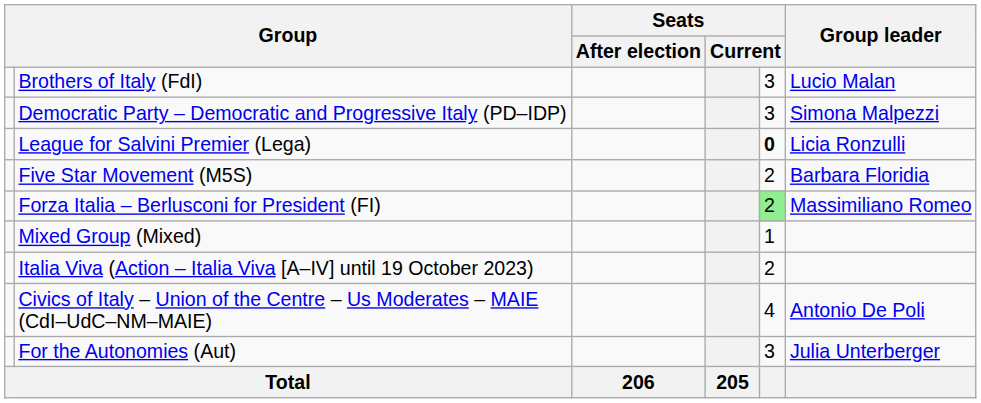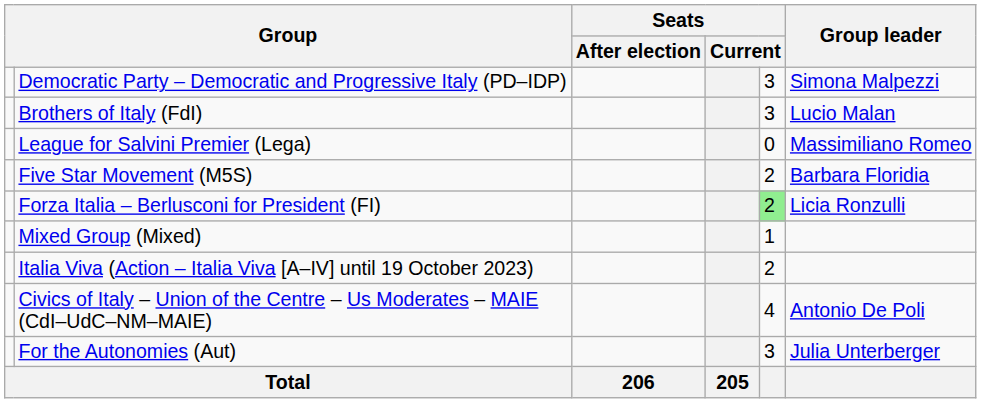rows swapped: (110, 82) <-> (293, 113)
(769, 144) bold -> (769, 144) normal
(848, 144) Licia Ronzulli -> (881, 144) Massimiliano Romeo
(881, 206) Massimiliano Romeo -> (848, 206) Licia Ronzulli
